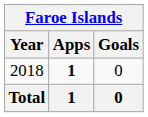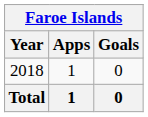(72, 71) bold -> (72, 71) normal
